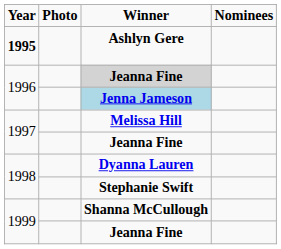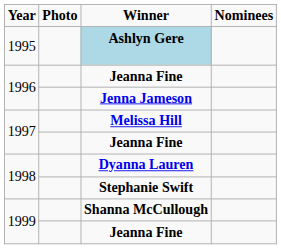(22, 45) bold -> (22, 45) normal
(146, 37) no background -> (146, 37) lightblue background
(146, 76) lightgrey background -> (146, 76) no background
(146, 98) lightblue background -> (146, 98) no background
